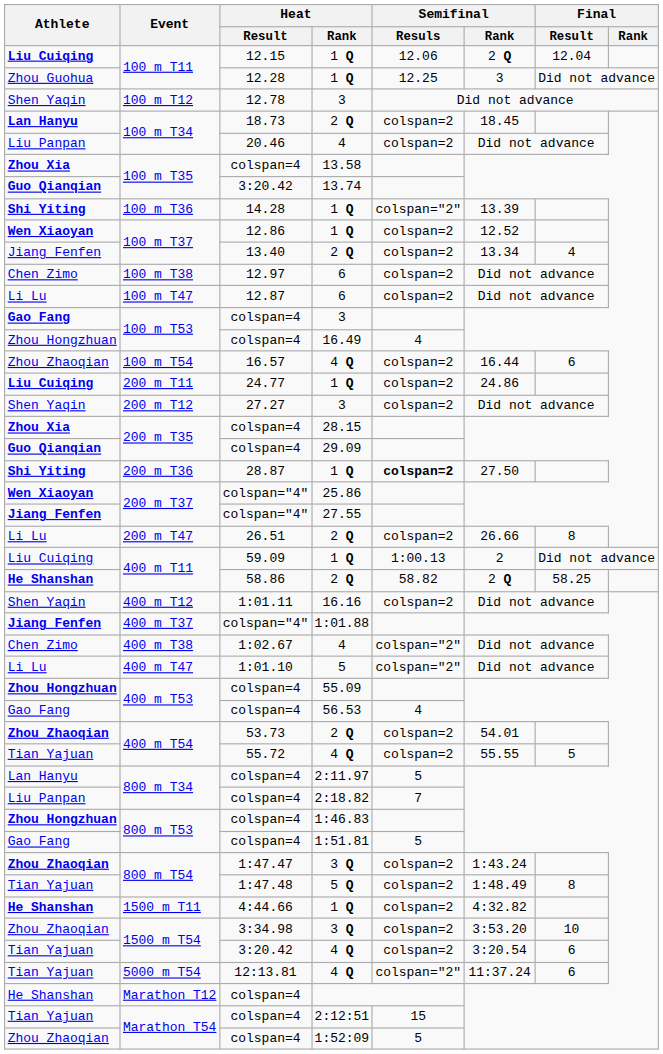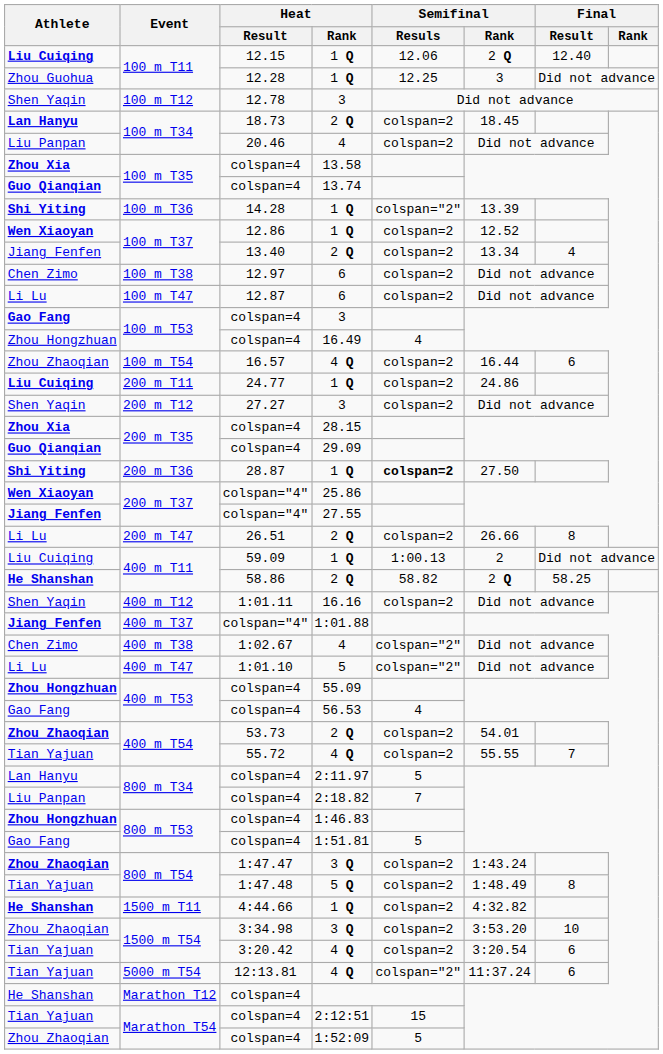(572, 56) 12.04 -> (572, 56) 12.40
(266, 187) 3:20.42 -> (266, 187) colspan=4
(572, 755) 5 -> (572, 755) 7
